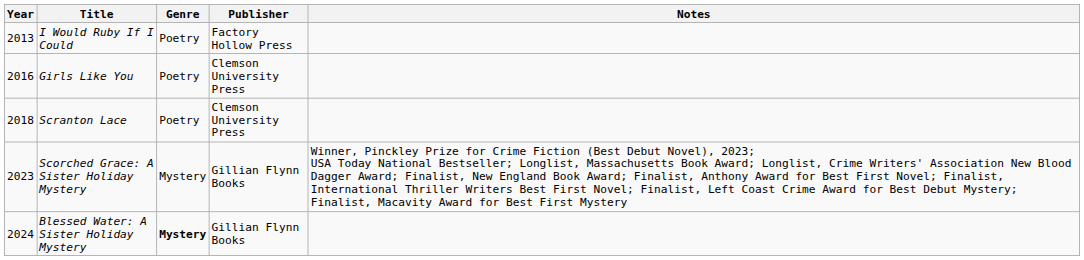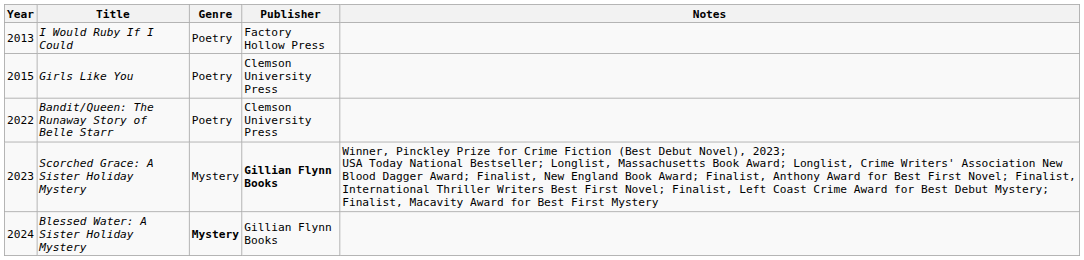(21, 76) 2016 -> (21, 76) 2015
- row: (83, 120)
+ row: (97, 120)
(255, 177) normal -> (288, 177) bold
